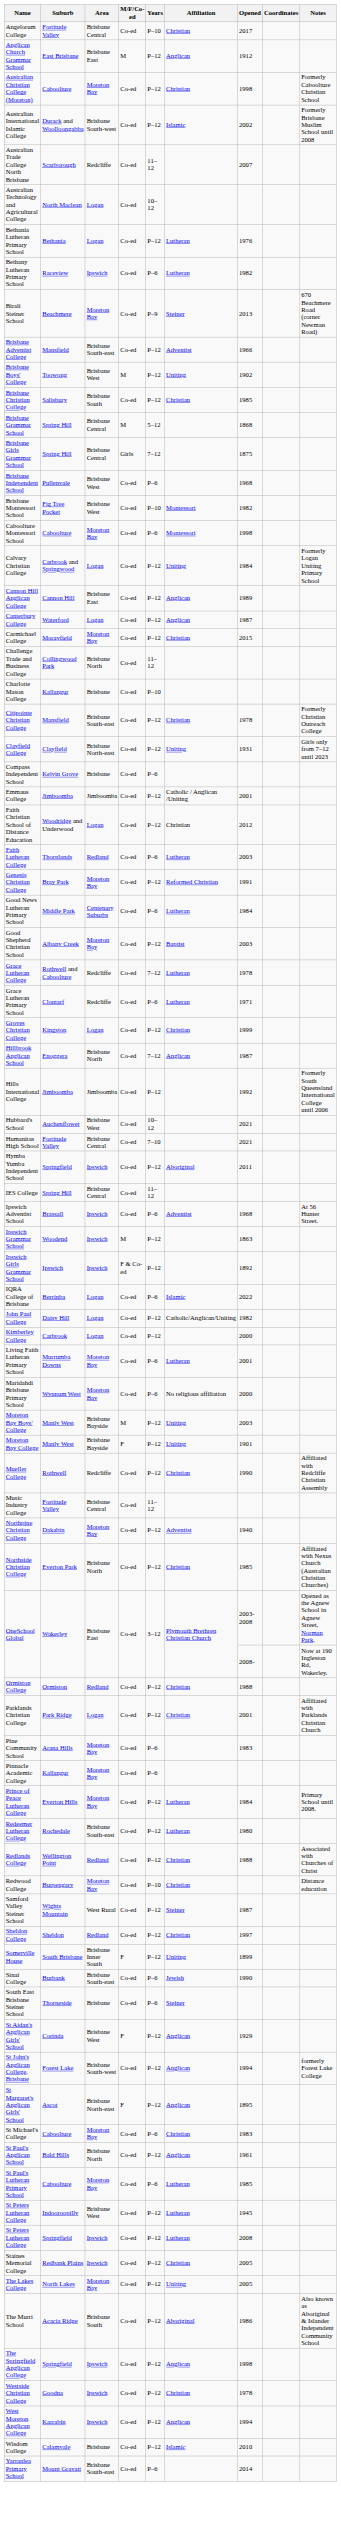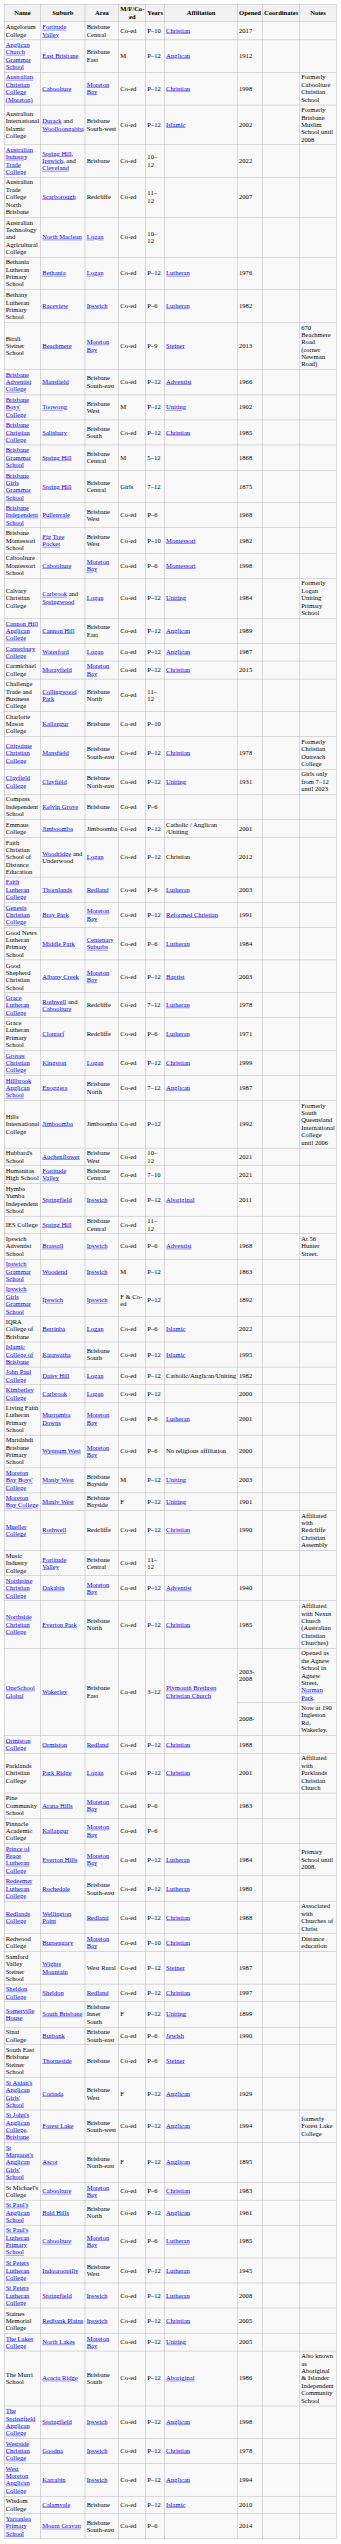+ row: (19, 161)
+ row: (19, 1354)
